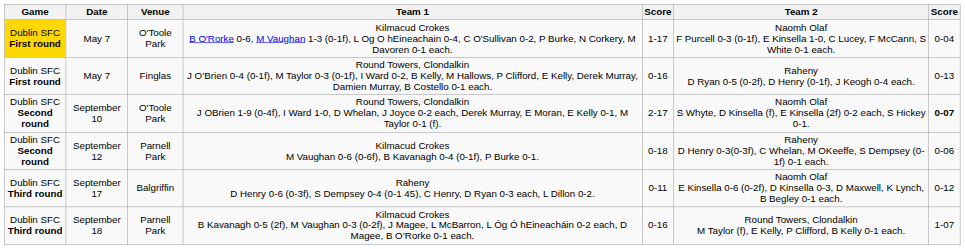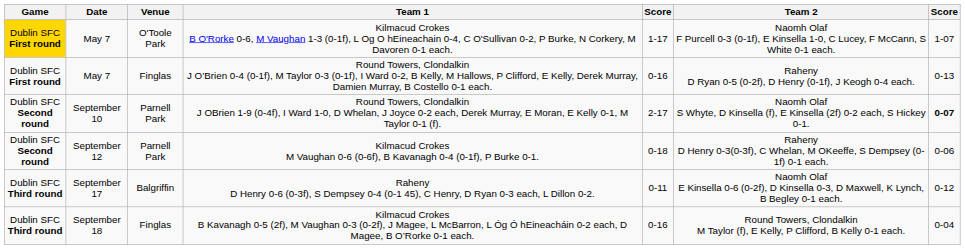(944, 38) 0-04 -> (944, 38) 1-07
(155, 113) O'Toole Park -> (155, 113) Parnell Park
(155, 225) Parnell Park -> (155, 225) Finglas
(944, 225) 1-07 -> (944, 225) 0-04
